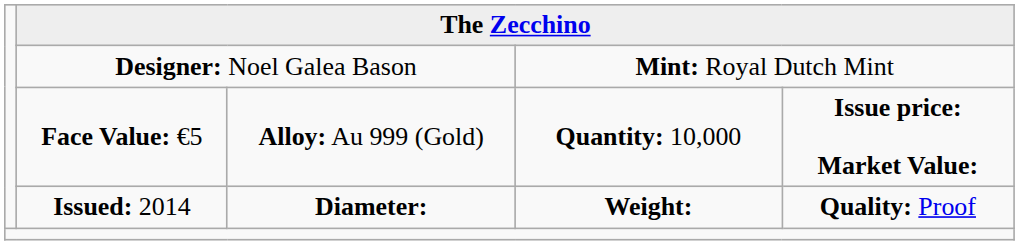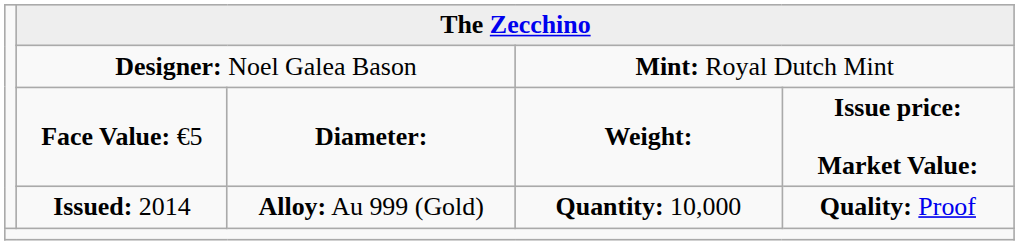(371, 136) Alloy: Au 999 (Gold) -> (371, 136) Diameter:
(648, 136) Quantity: 10,000 -> (648, 136) Weight:
(371, 206) Diameter: -> (371, 206) Alloy: Au 999 (Gold)
(648, 206) Weight: -> (648, 206) Quantity: 10,000
